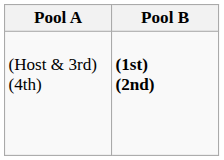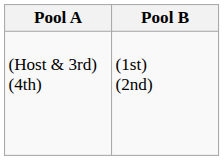(135, 74) bold -> (134, 74) normal
